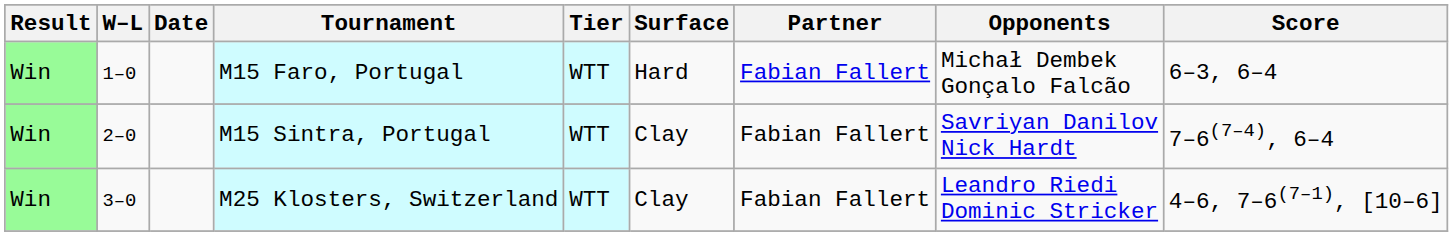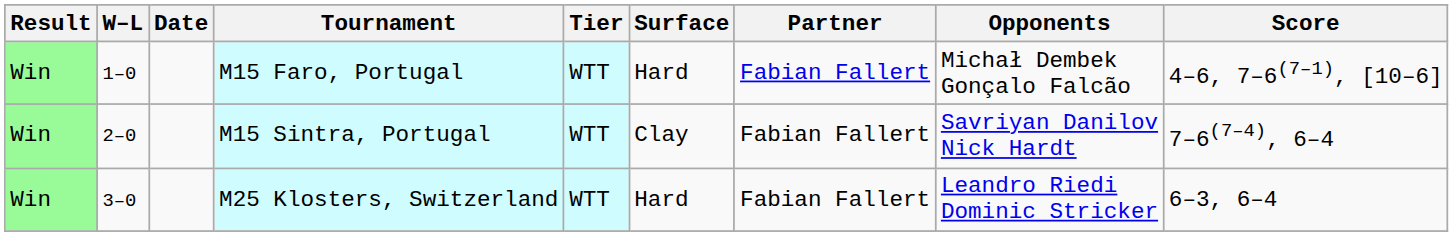(1223, 73) 6–3, 6–4 -> (1306, 73) 4–6, 7–6(7–1), [10–6]
(661, 199) Clay -> (661, 199) Hard
(1306, 199) 4–6, 7–6(7–1), [10–6] -> (1223, 199) 6–3, 6–4
